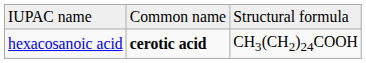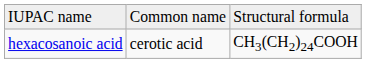(168, 43) bold -> (166, 43) normal
